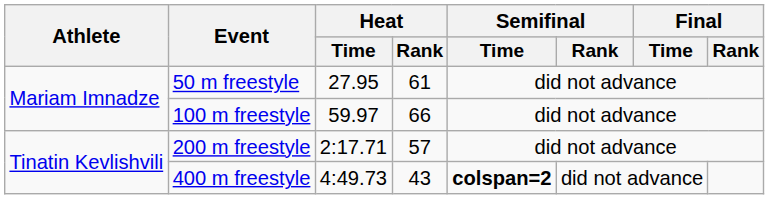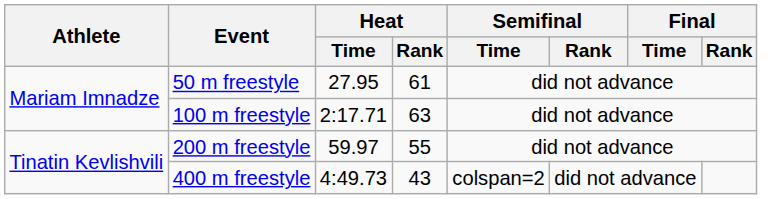(353, 115) 59.97 -> (353, 115) 2:17.71
(420, 115) 66 -> (420, 115) 63
(353, 147) 2:17.71 -> (353, 147) 59.97
(420, 147) 57 -> (420, 147) 55
(502, 178) bold -> (499, 178) normal
